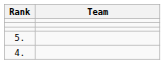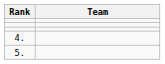(20, 38) 5. -> (20, 38) 4.
(20, 52) 4. -> (20, 52) 5.
